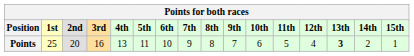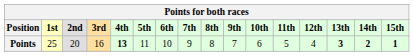(122, 43) normal -> (122, 43) bold
(368, 43) normal -> (368, 43) bold
(395, 43) normal -> (395, 43) bold
